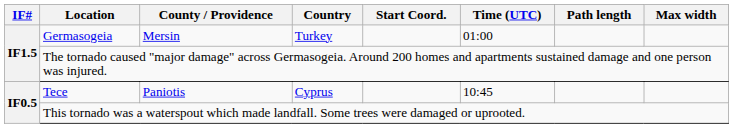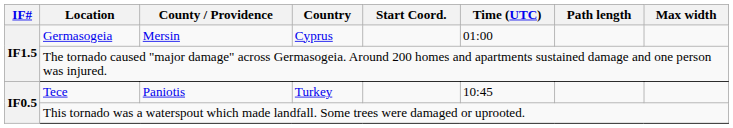(314, 35) Turkey -> (314, 35) Cyprus
(314, 92) Cyprus -> (314, 92) Turkey
